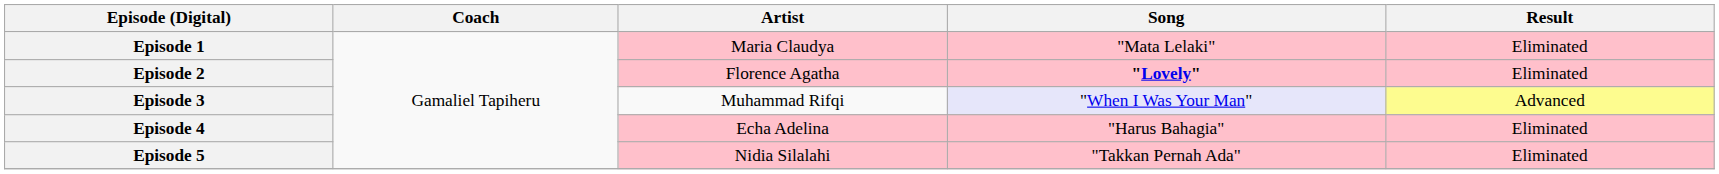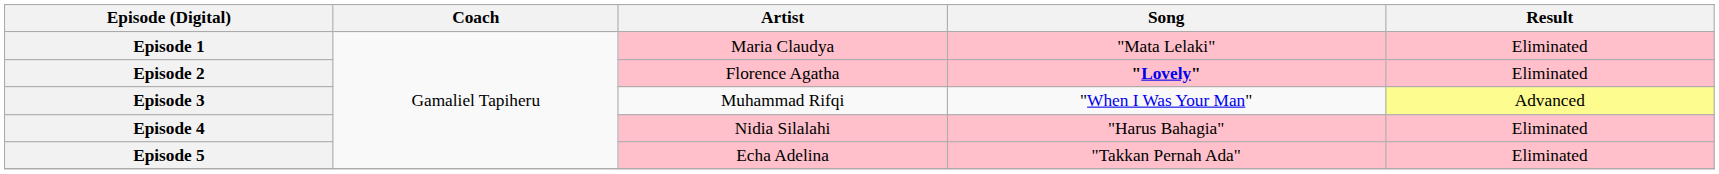(1166, 100) lavender background -> (1166, 100) no background
(783, 127) Echa Adelina -> (783, 127) Nidia Silalahi
(783, 155) Nidia Silalahi -> (783, 155) Echa Adelina
